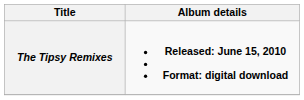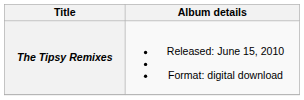(212, 64) bold -> (212, 64) normal
